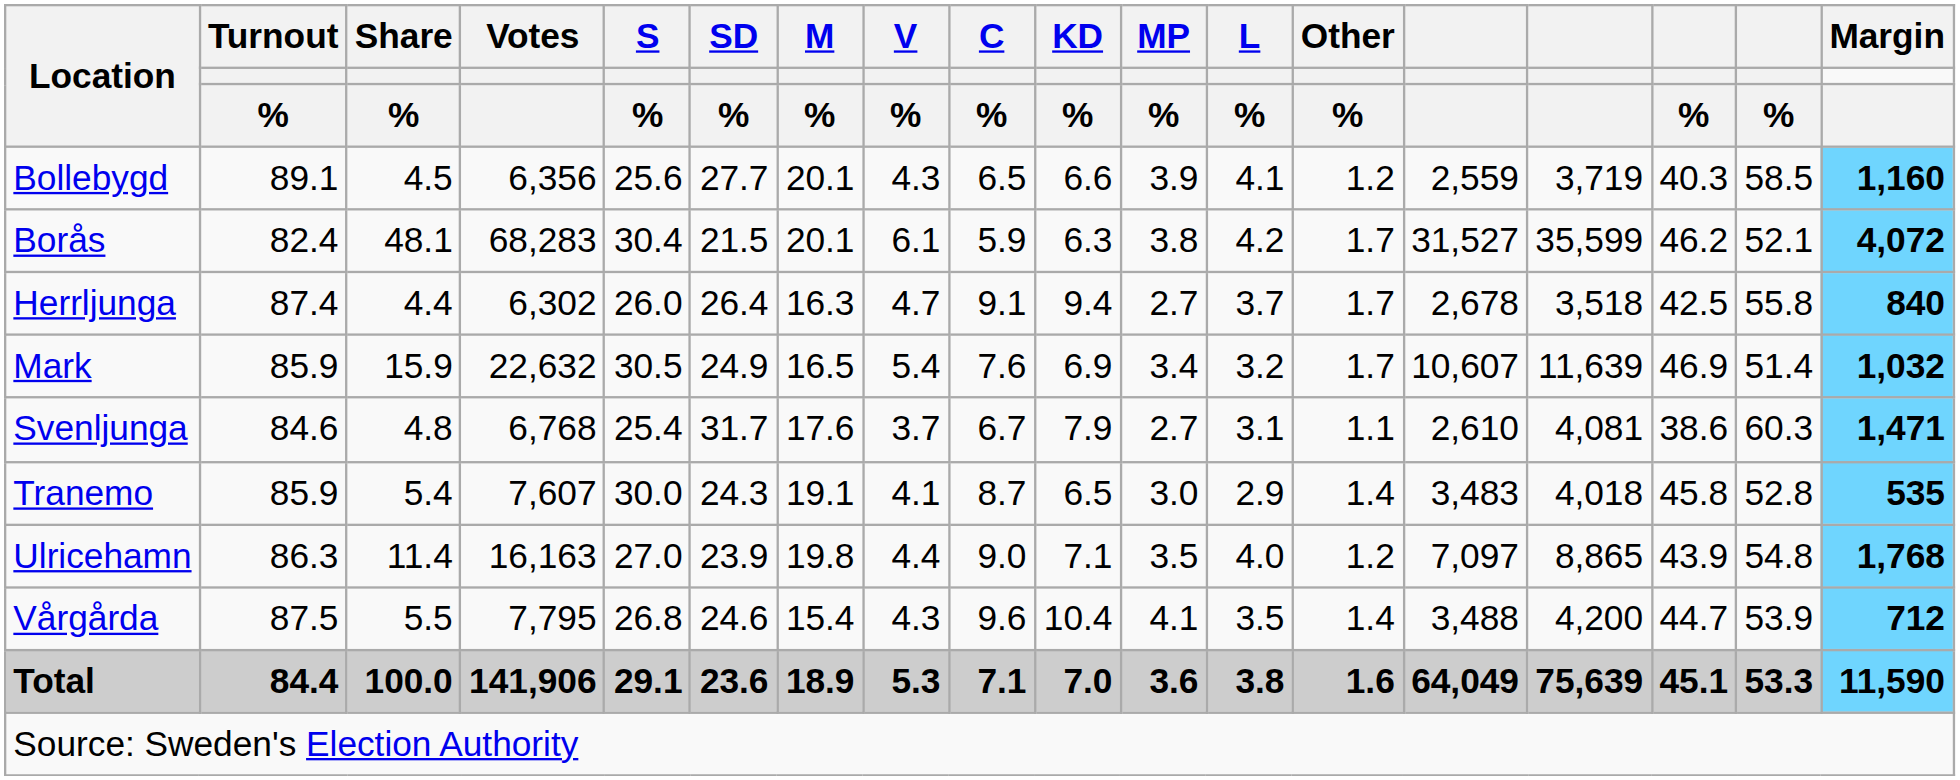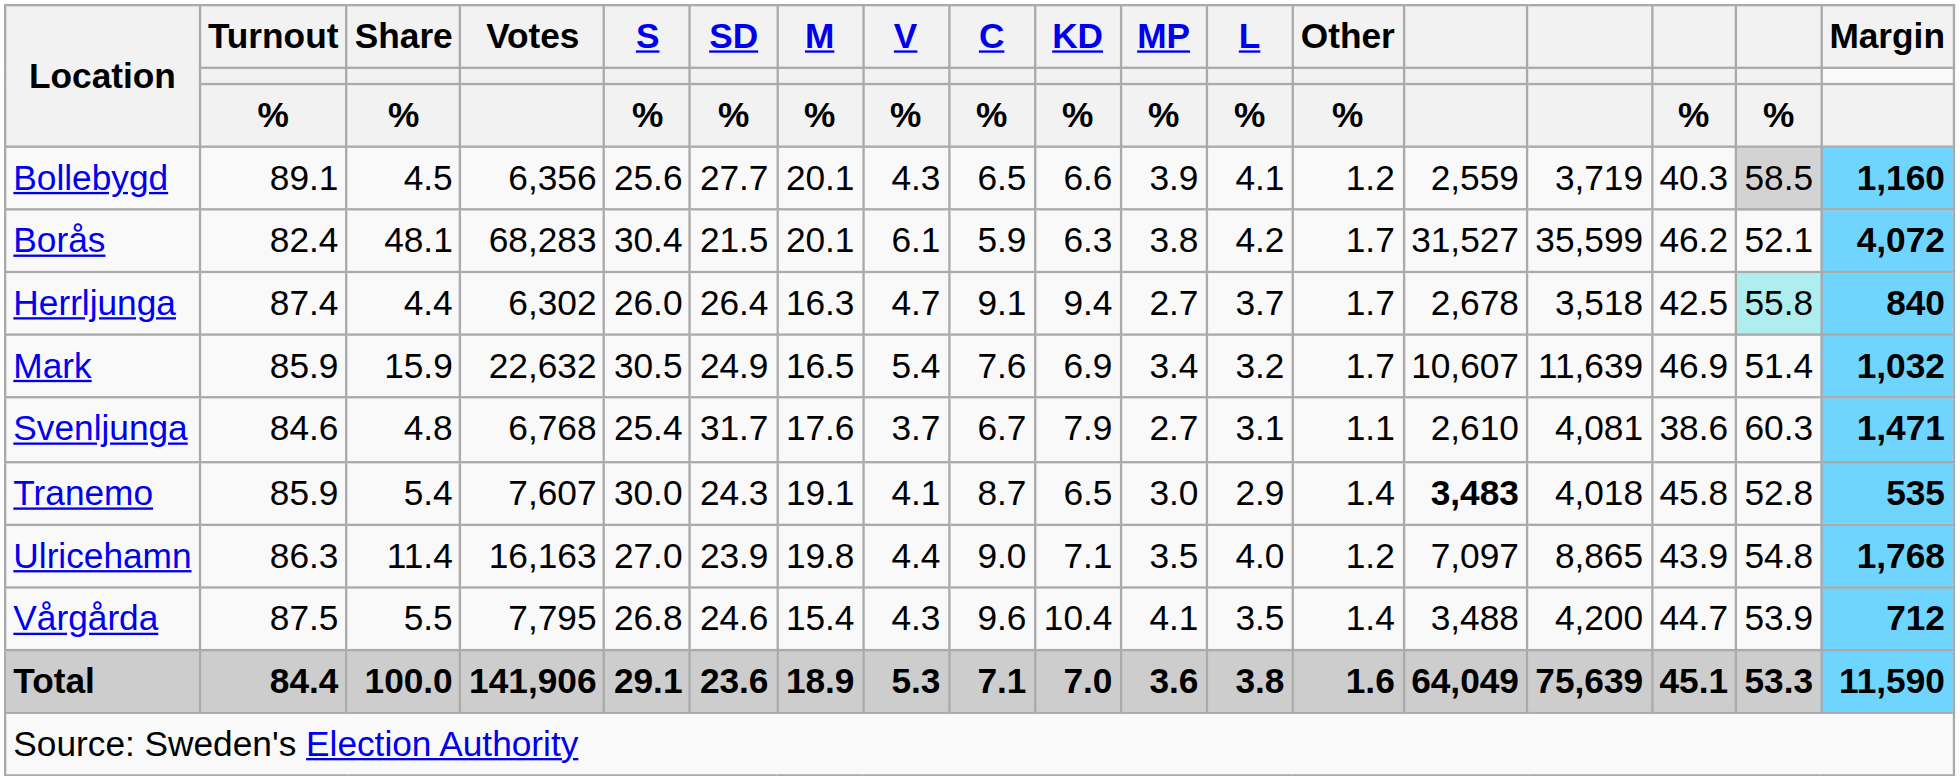(1779, 178) no background -> (1779, 178) lightgrey background
(1779, 303) no background -> (1779, 303) paleturquoise background
(1475, 491) normal -> (1475, 491) bold
